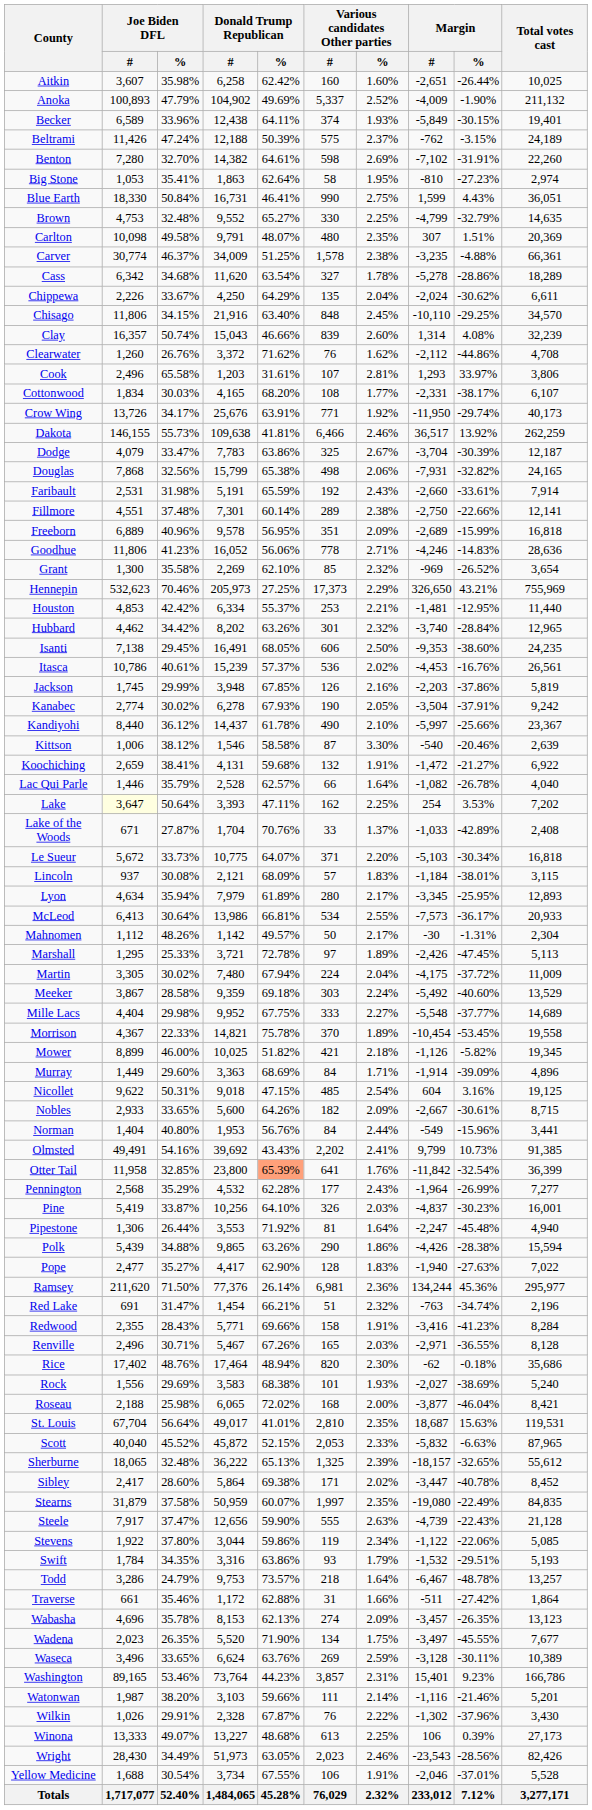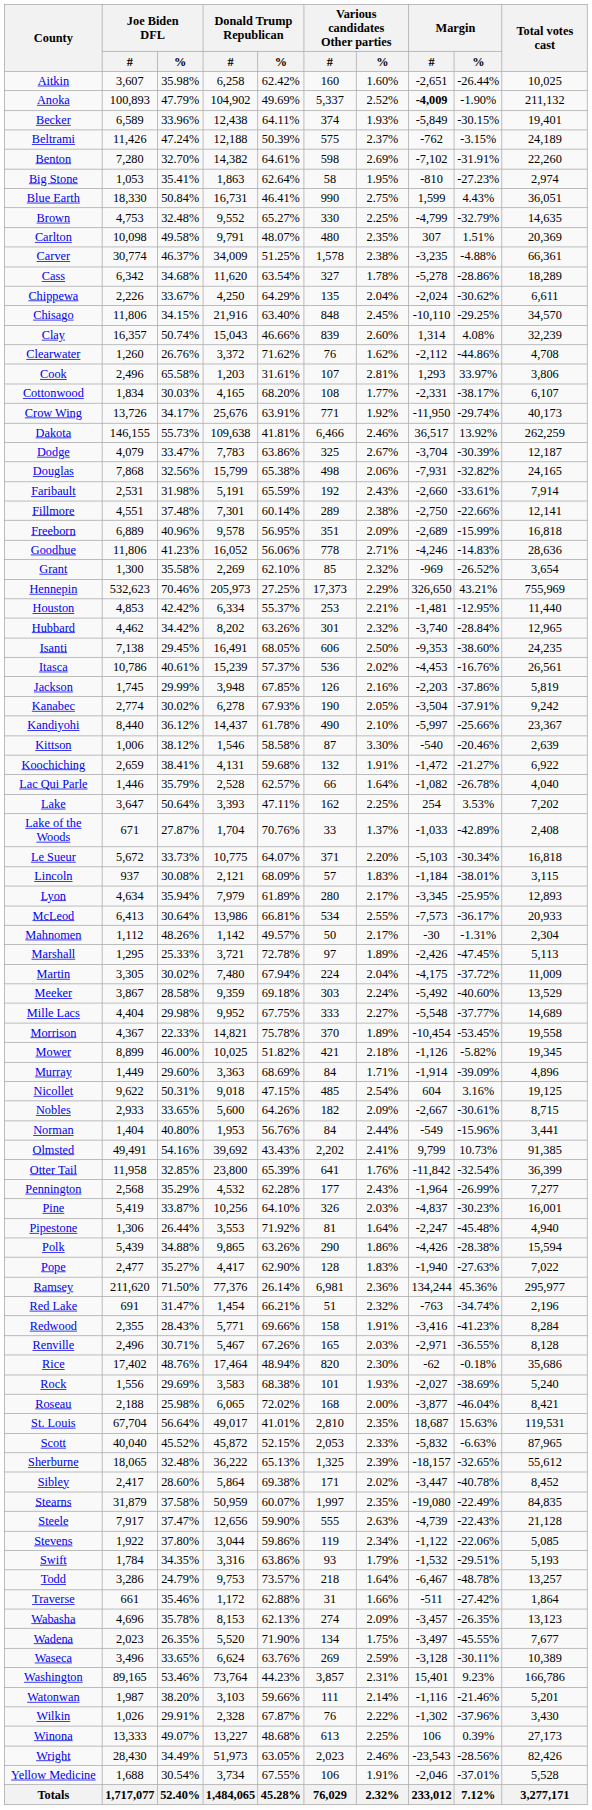(432, 100) normal -> (432, 100) bold
(130, 804) lightyellow background -> (130, 804) no background
(281, 1169) lightsalmon background -> (281, 1169) no background
